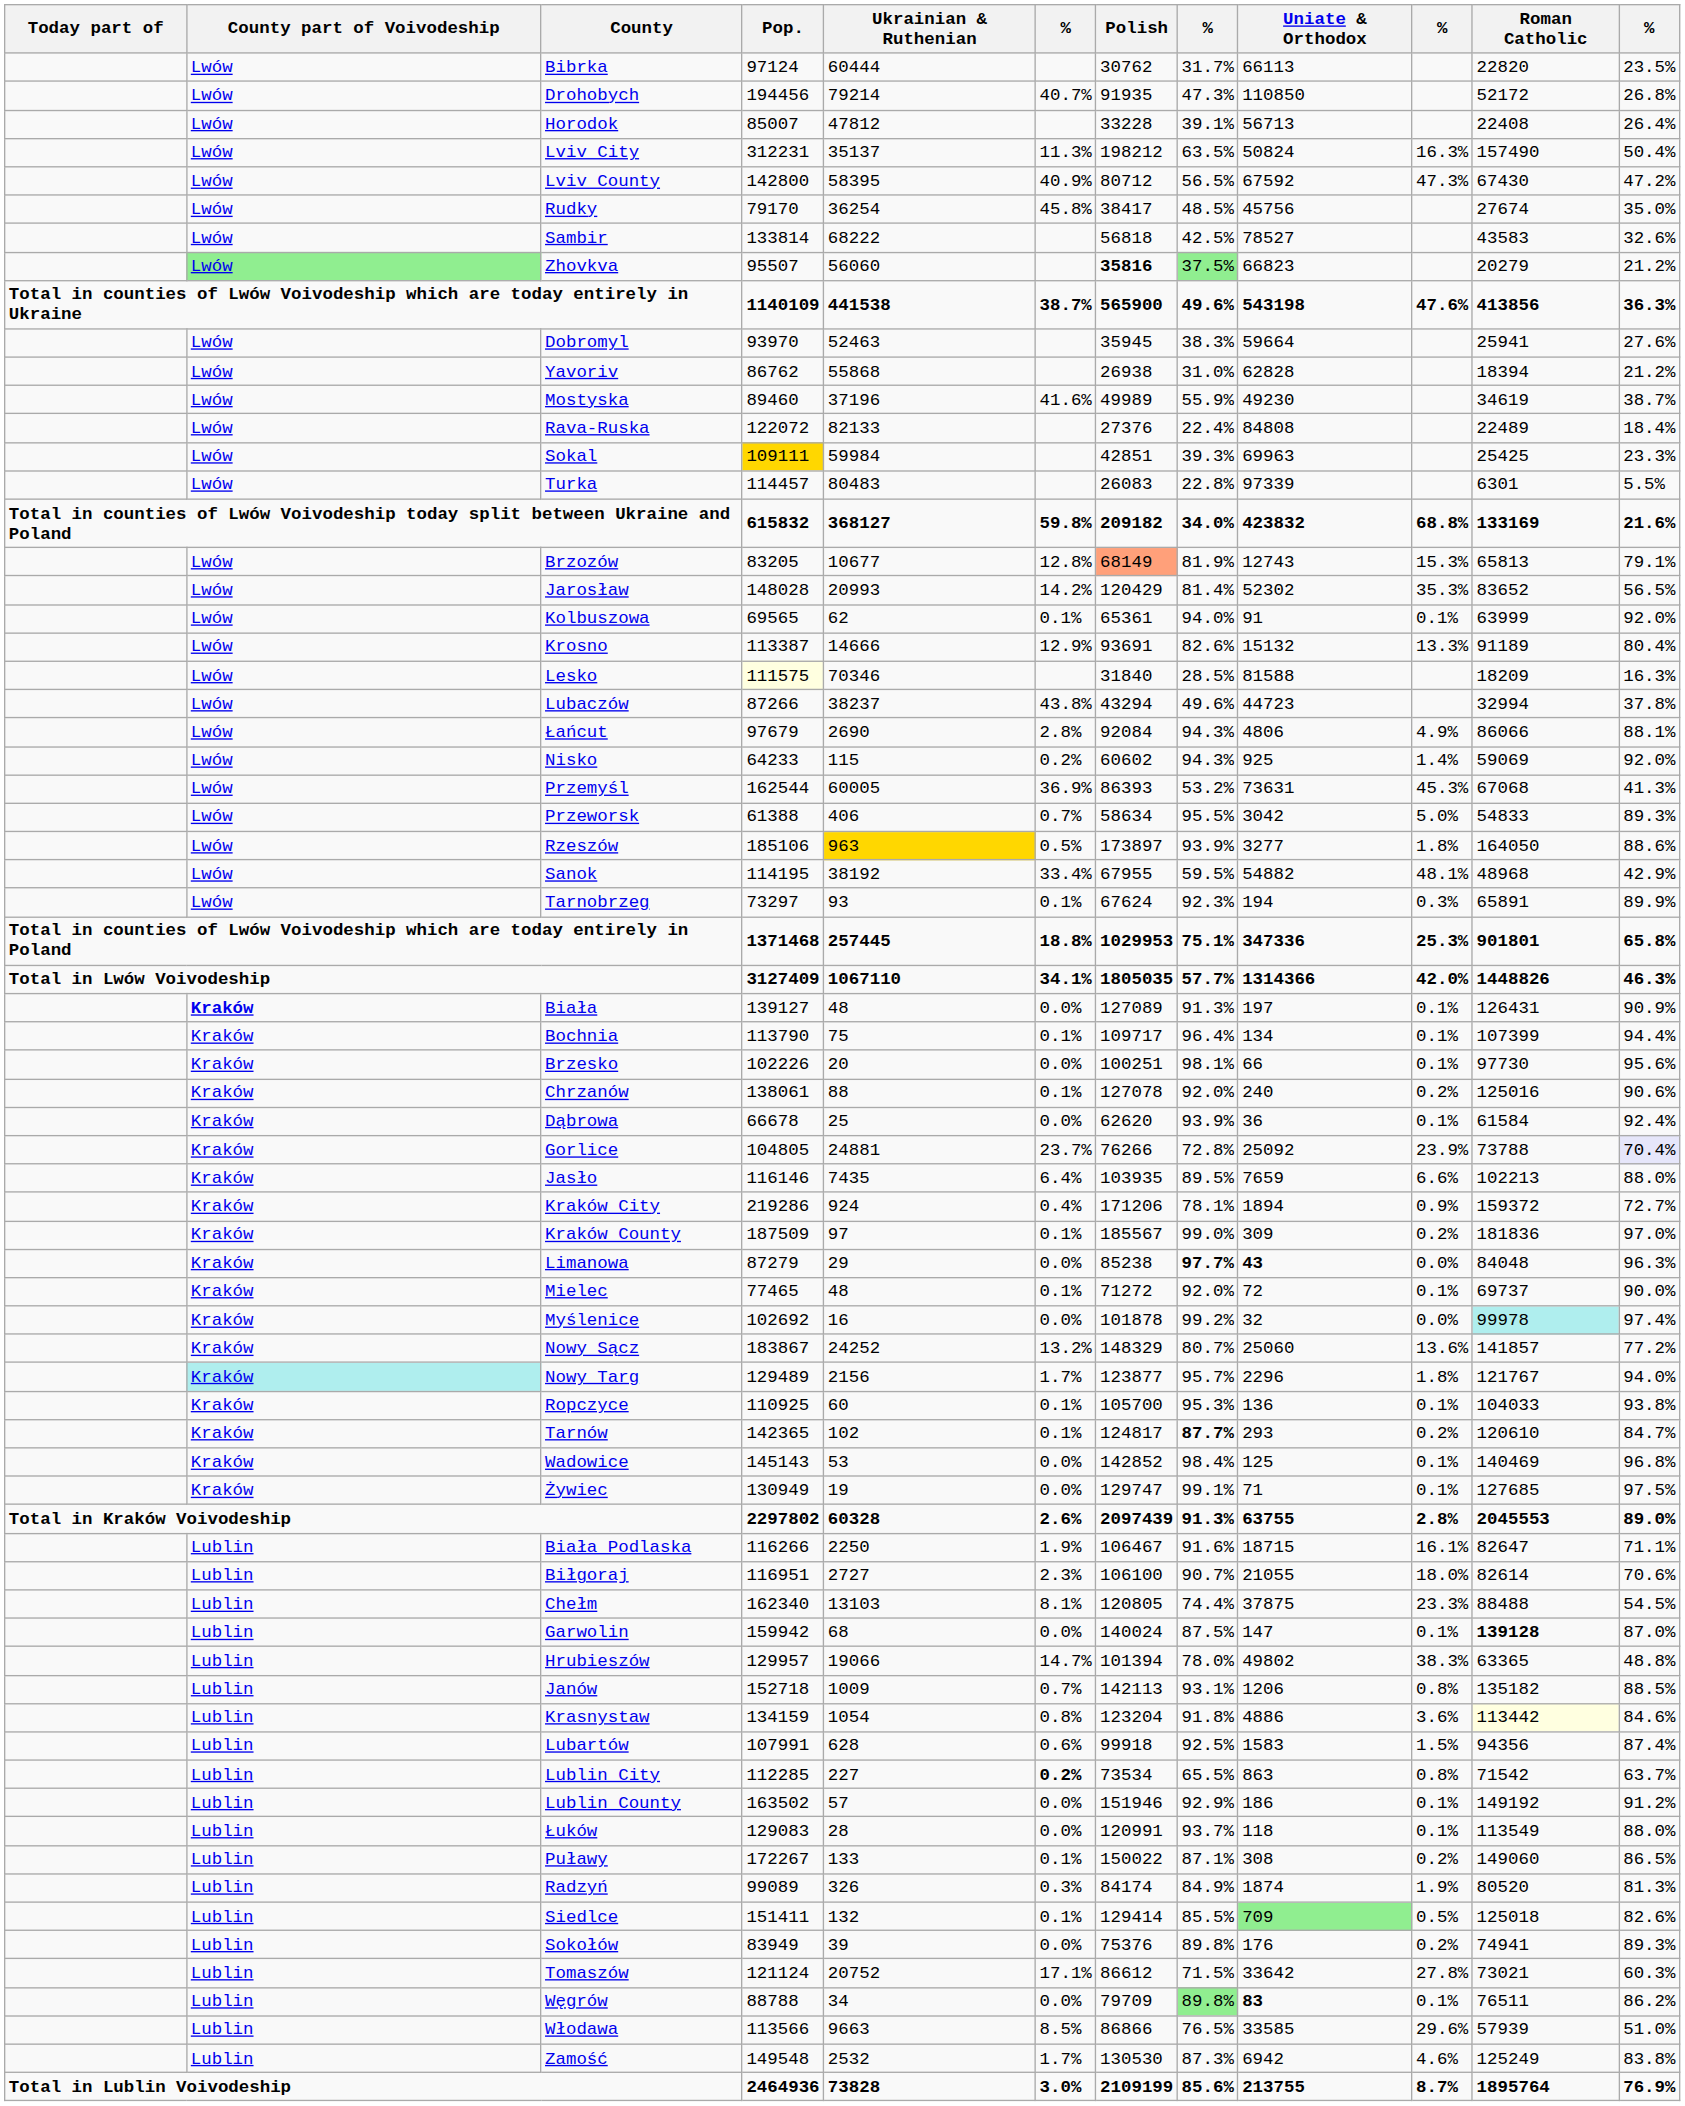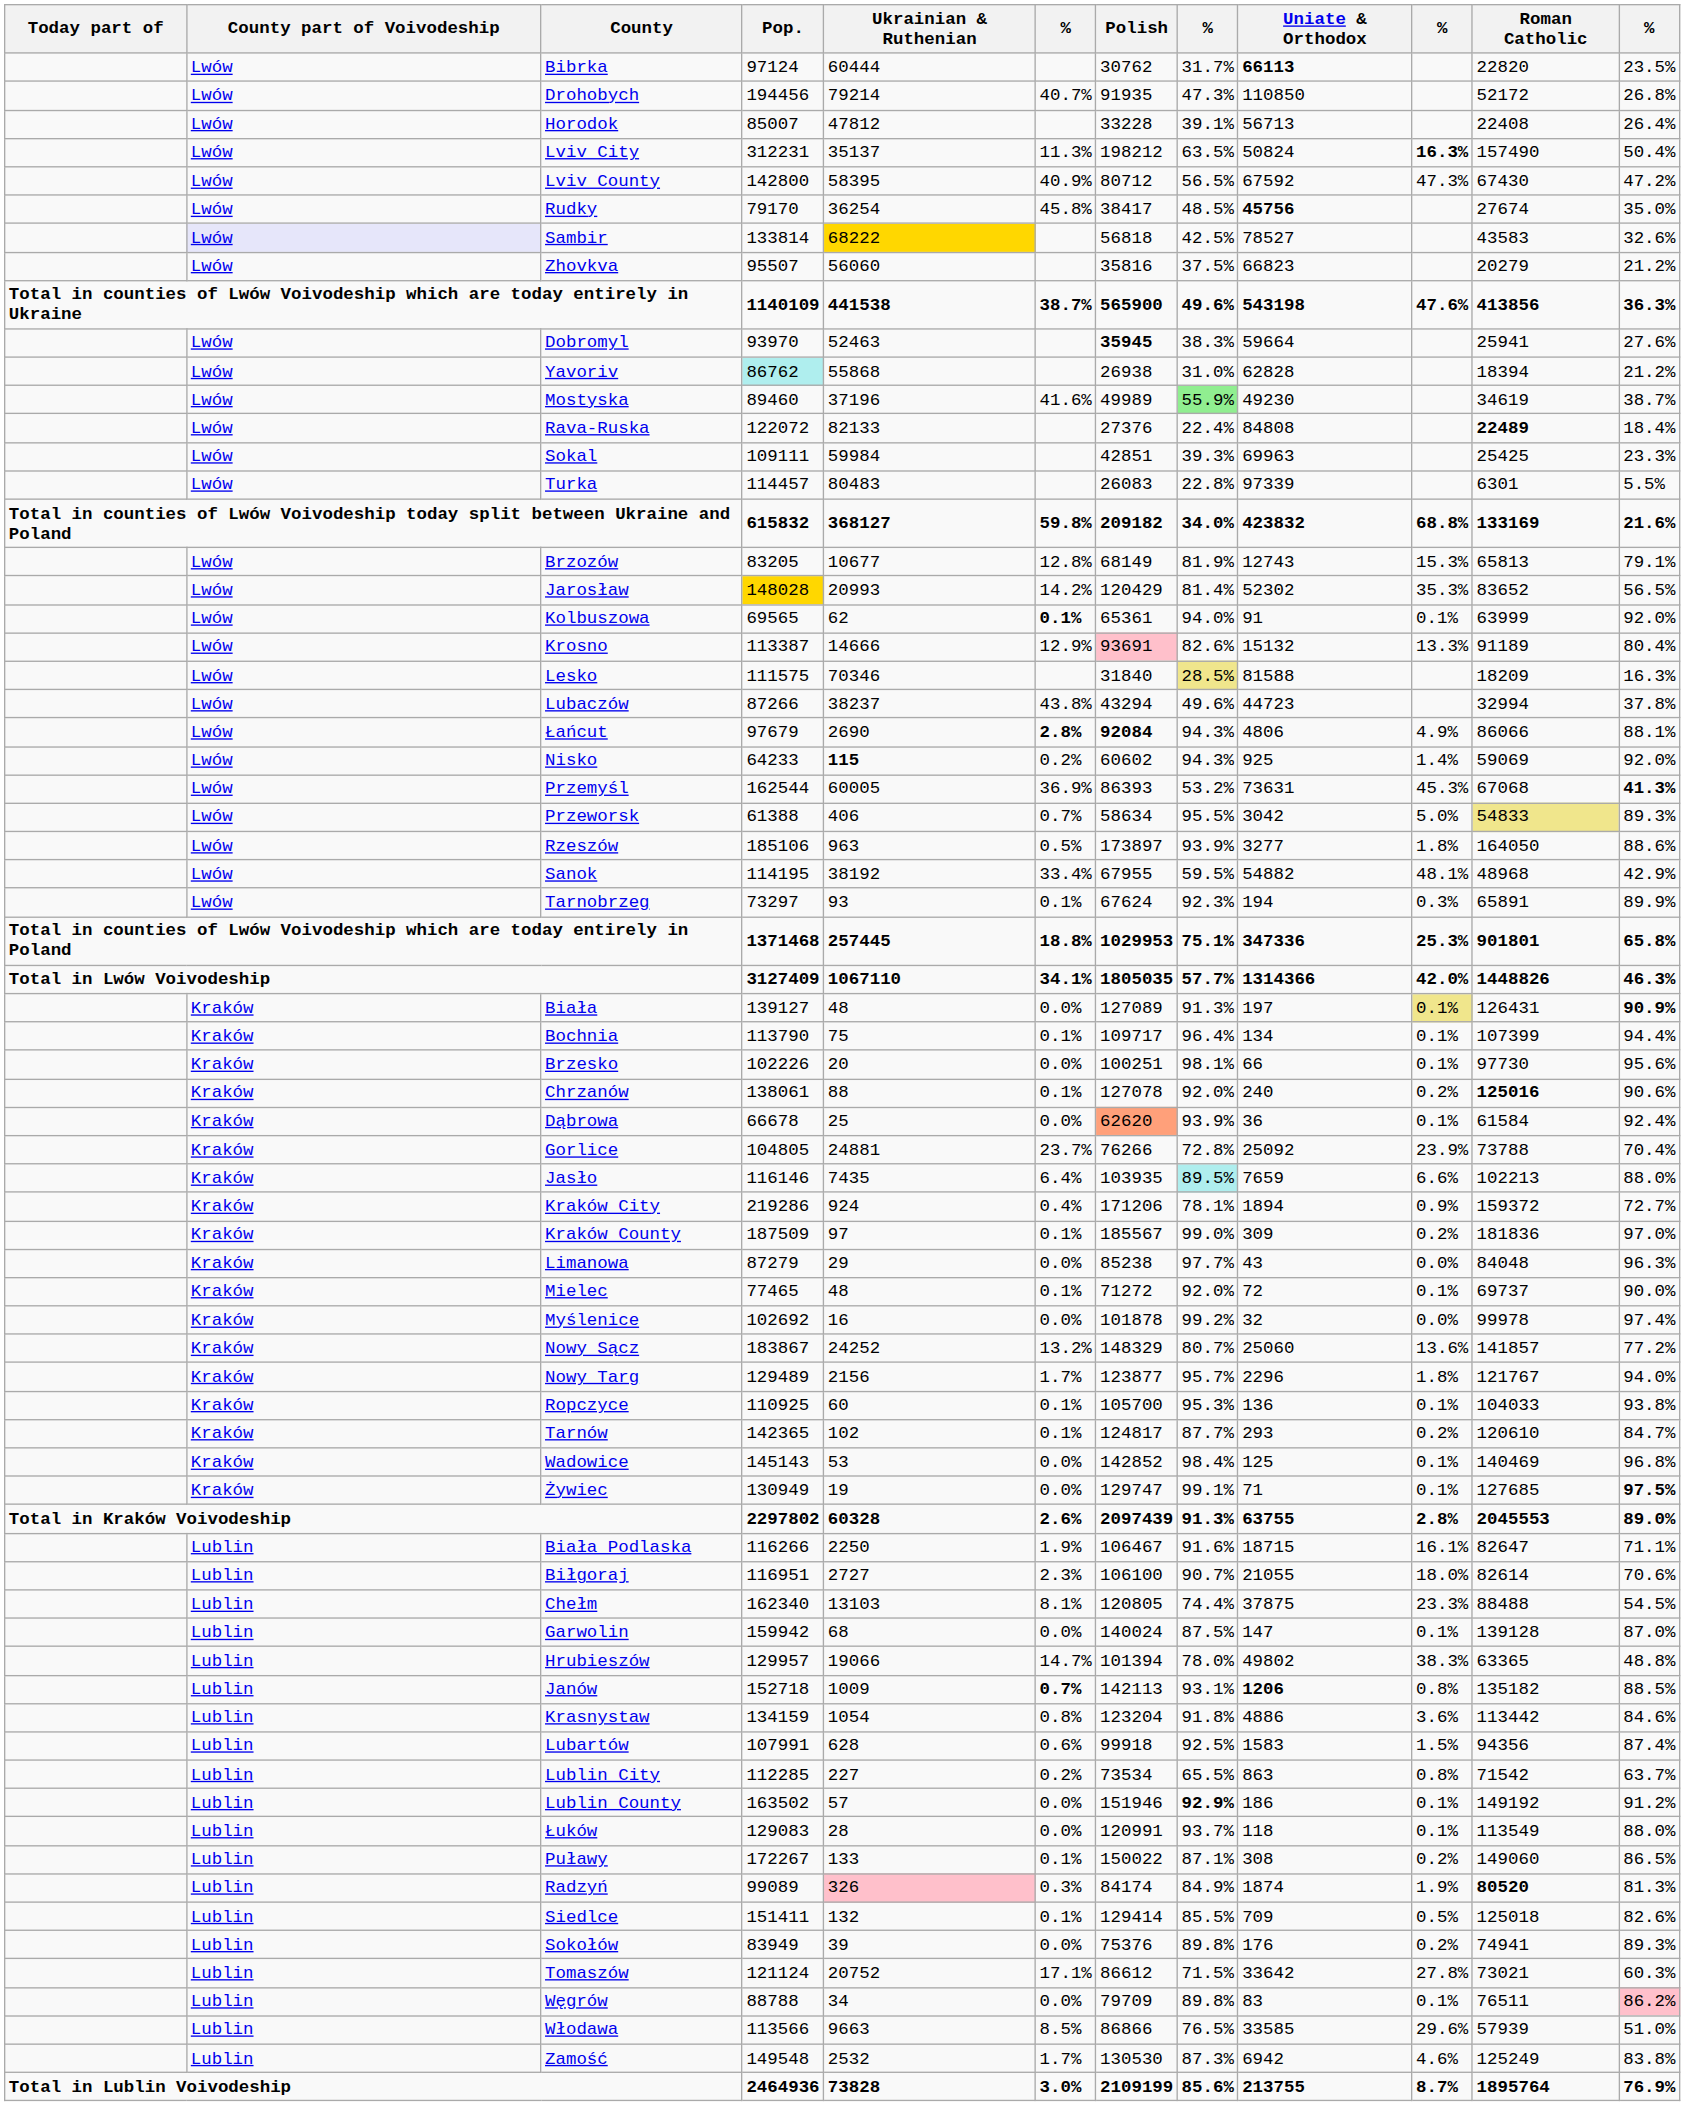(1268, 67) normal -> (1268, 67) bold
(1442, 153) normal -> (1442, 153) bold
(1268, 209) normal -> (1268, 209) bold
(212, 238) no background -> (212, 238) lavender background
(854, 238) no background -> (854, 238) gold background
(212, 266) lightgreen background -> (212, 266) no background
(1126, 266) bold -> (1126, 266) normal
(1208, 266) lightgreen background -> (1208, 266) no background
(1126, 343) normal -> (1126, 343) bold
(773, 371) no background -> (773, 371) paleturquoise background
(1208, 400) no background -> (1208, 400) lightgreen background
(1503, 428) normal -> (1503, 428) bold
(778, 457) gold background -> (778, 457) no background
(1126, 562) lightsalmon background -> (1126, 562) no background
(778, 590) no background -> (778, 590) gold background
(1060, 619) normal -> (1060, 619) bold
(1126, 647) no background -> (1126, 647) pink background
(778, 675) lightyellow background -> (778, 675) no background
(1208, 675) no background -> (1208, 675) khaki background
(1060, 732) normal -> (1060, 732) bold
(1126, 732) normal -> (1126, 732) bold
(844, 761) normal -> (844, 761) bold
(1649, 789) normal -> (1649, 789) bold
(1503, 817) no background -> (1503, 817) khaki background
(844, 846) gold background -> (844, 846) no background
(222, 1008) bold -> (222, 1008) normal
(1437, 1008) no background -> (1437, 1008) khaki background
(1649, 1008) normal -> (1649, 1008) bold
(1508, 1093) normal -> (1508, 1093) bold
(1126, 1121) no background -> (1126, 1121) lightsalmon background
(1649, 1150) lavender background -> (1649, 1150) no background
(1208, 1178) no background -> (1208, 1178) paleturquoise background
(1208, 1263) bold -> (1208, 1263) normal
(1253, 1263) bold -> (1253, 1263) normal
(1503, 1320) paleturquoise background -> (1503, 1320) no background
(222, 1377) paleturquoise background -> (222, 1377) no background
(1208, 1434) bold -> (1208, 1434) normal
(1649, 1490) normal -> (1649, 1490) bold
(1508, 1632) bold -> (1508, 1632) normal
(1060, 1689) normal -> (1060, 1689) bold
(1263, 1689) normal -> (1263, 1689) bold
(1508, 1718) lightyellow background -> (1508, 1718) no background
(1060, 1774) bold -> (1060, 1774) normal
(1208, 1803) normal -> (1208, 1803) bold
(844, 1888) no background -> (844, 1888) pink background
(1503, 1888) normal -> (1503, 1888) bold
(1258, 1916) lightgreen background -> (1258, 1916) no background
(1208, 2001) lightgreen background -> (1208, 2001) no background
(1253, 2001) bold -> (1253, 2001) normal
(1649, 2001) no background -> (1649, 2001) pink background
